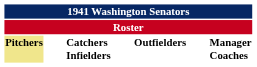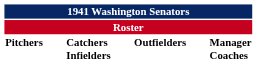(24, 42) khaki background -> (24, 42) no background
